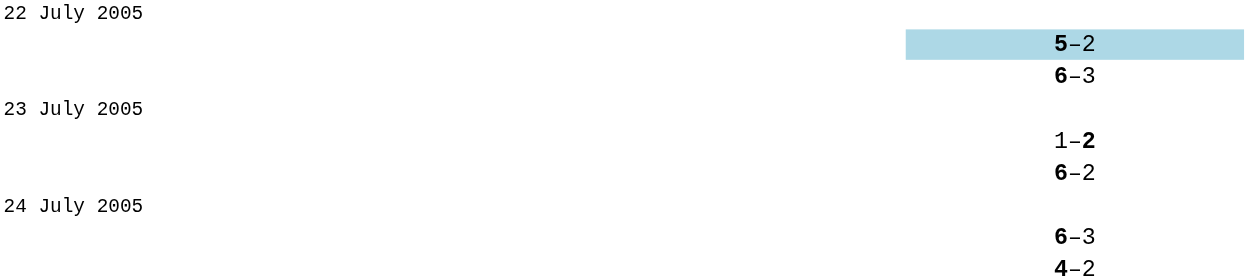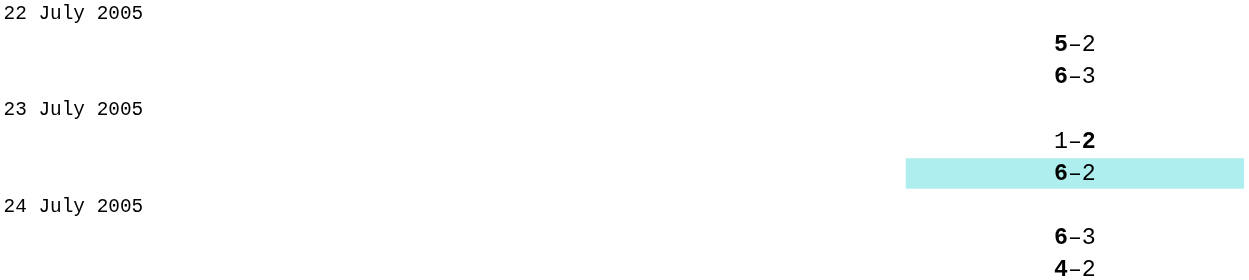(1075, 45) lightblue background -> (1075, 45) no background
(1075, 173) no background -> (1075, 173) paleturquoise background
